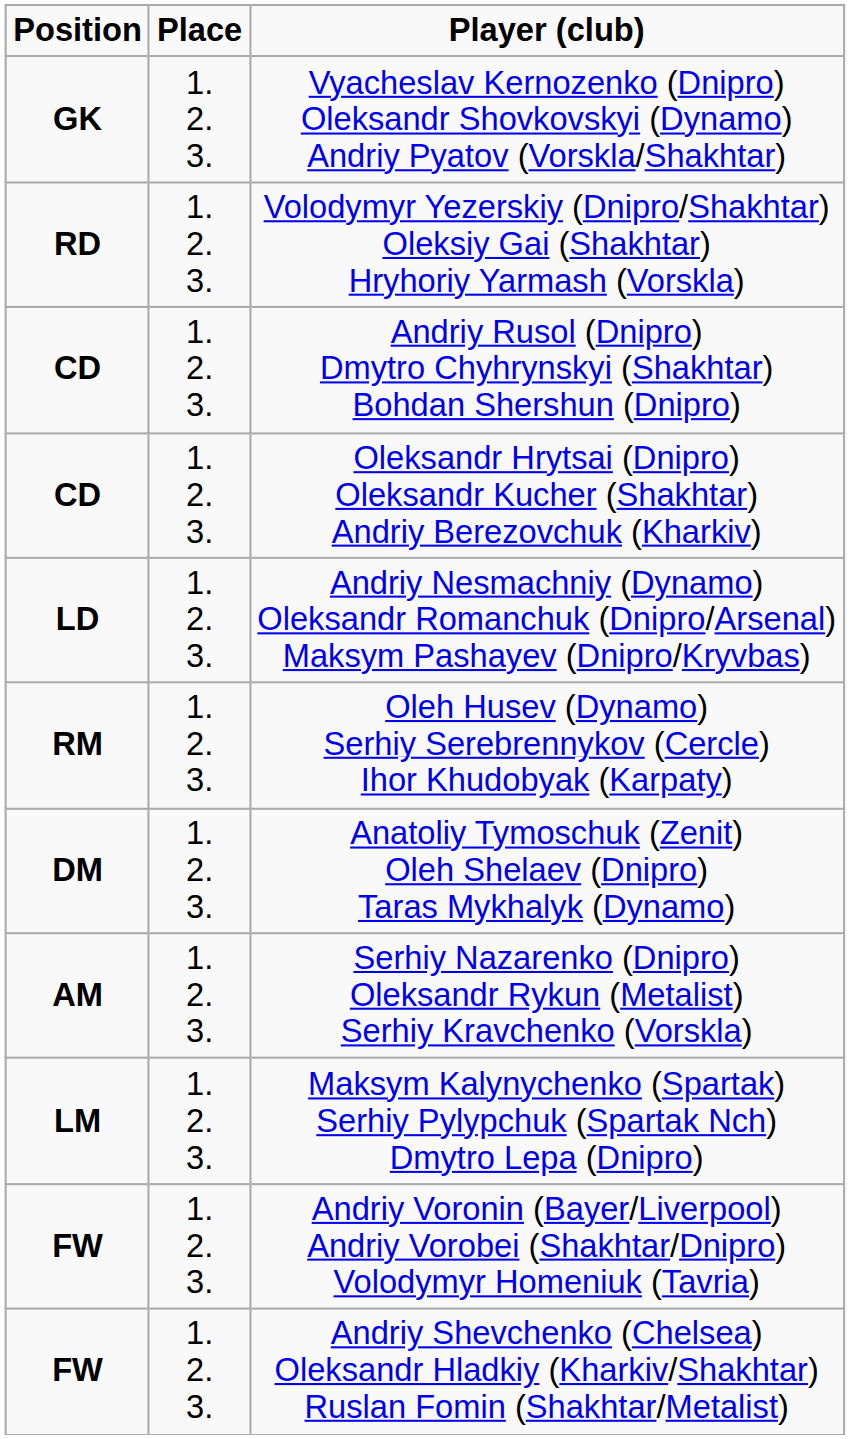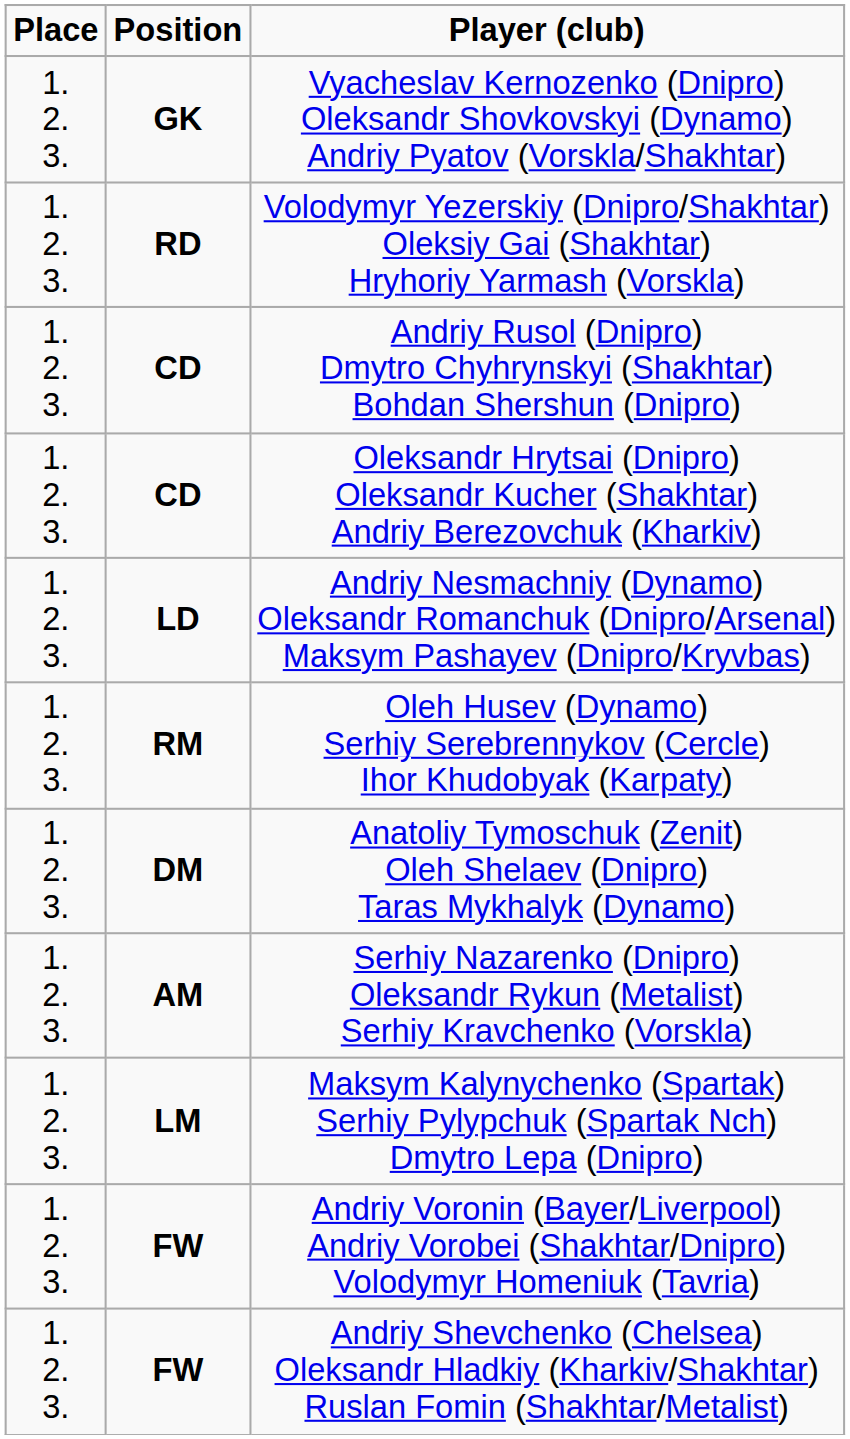columns swapped: (78, 30) <-> (200, 30)
